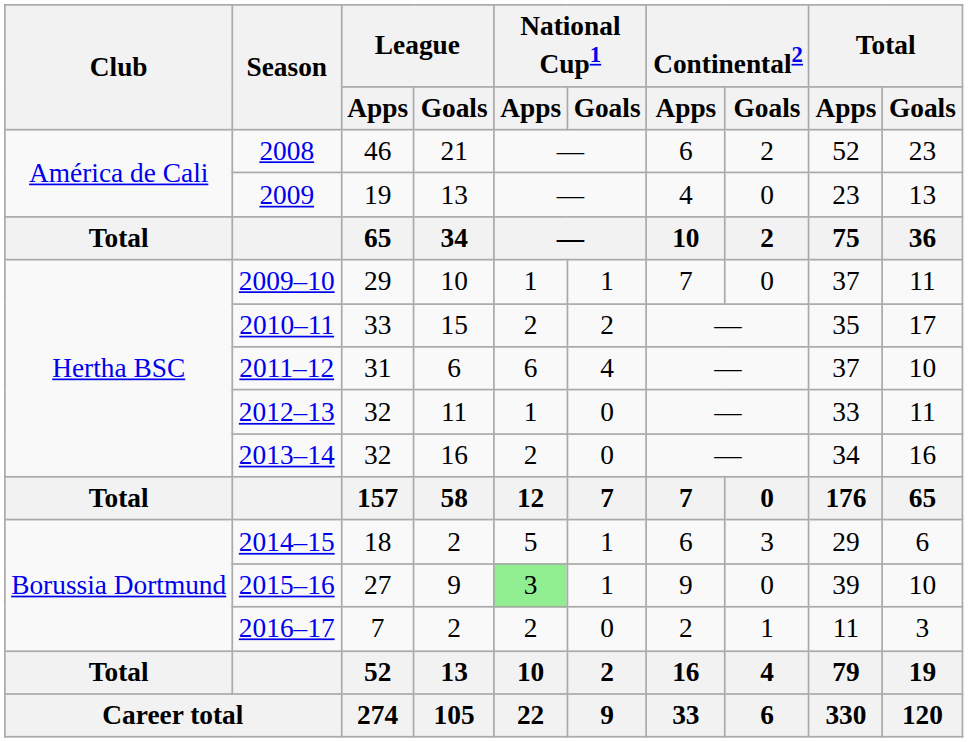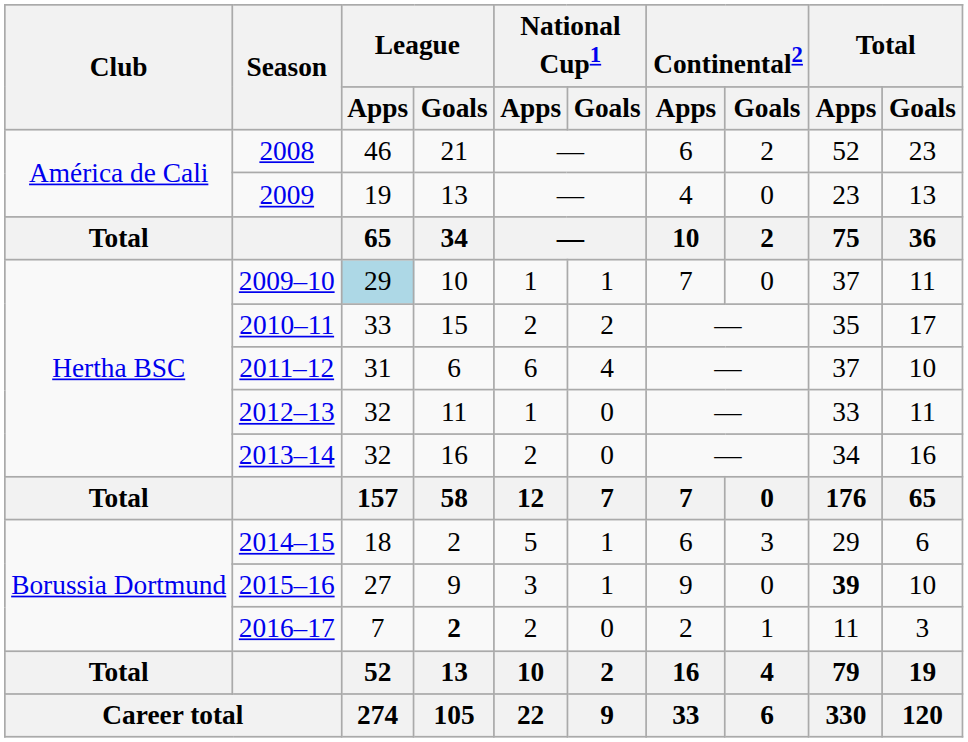(378, 281) no background -> (378, 281) lightblue background
(531, 585) lightgreen background -> (531, 585) no background
(846, 585) normal -> (846, 585) bold
(454, 628) normal -> (454, 628) bold
